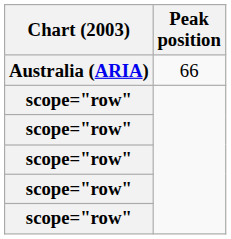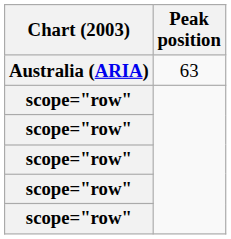(189, 70) 66 -> (189, 70) 63
